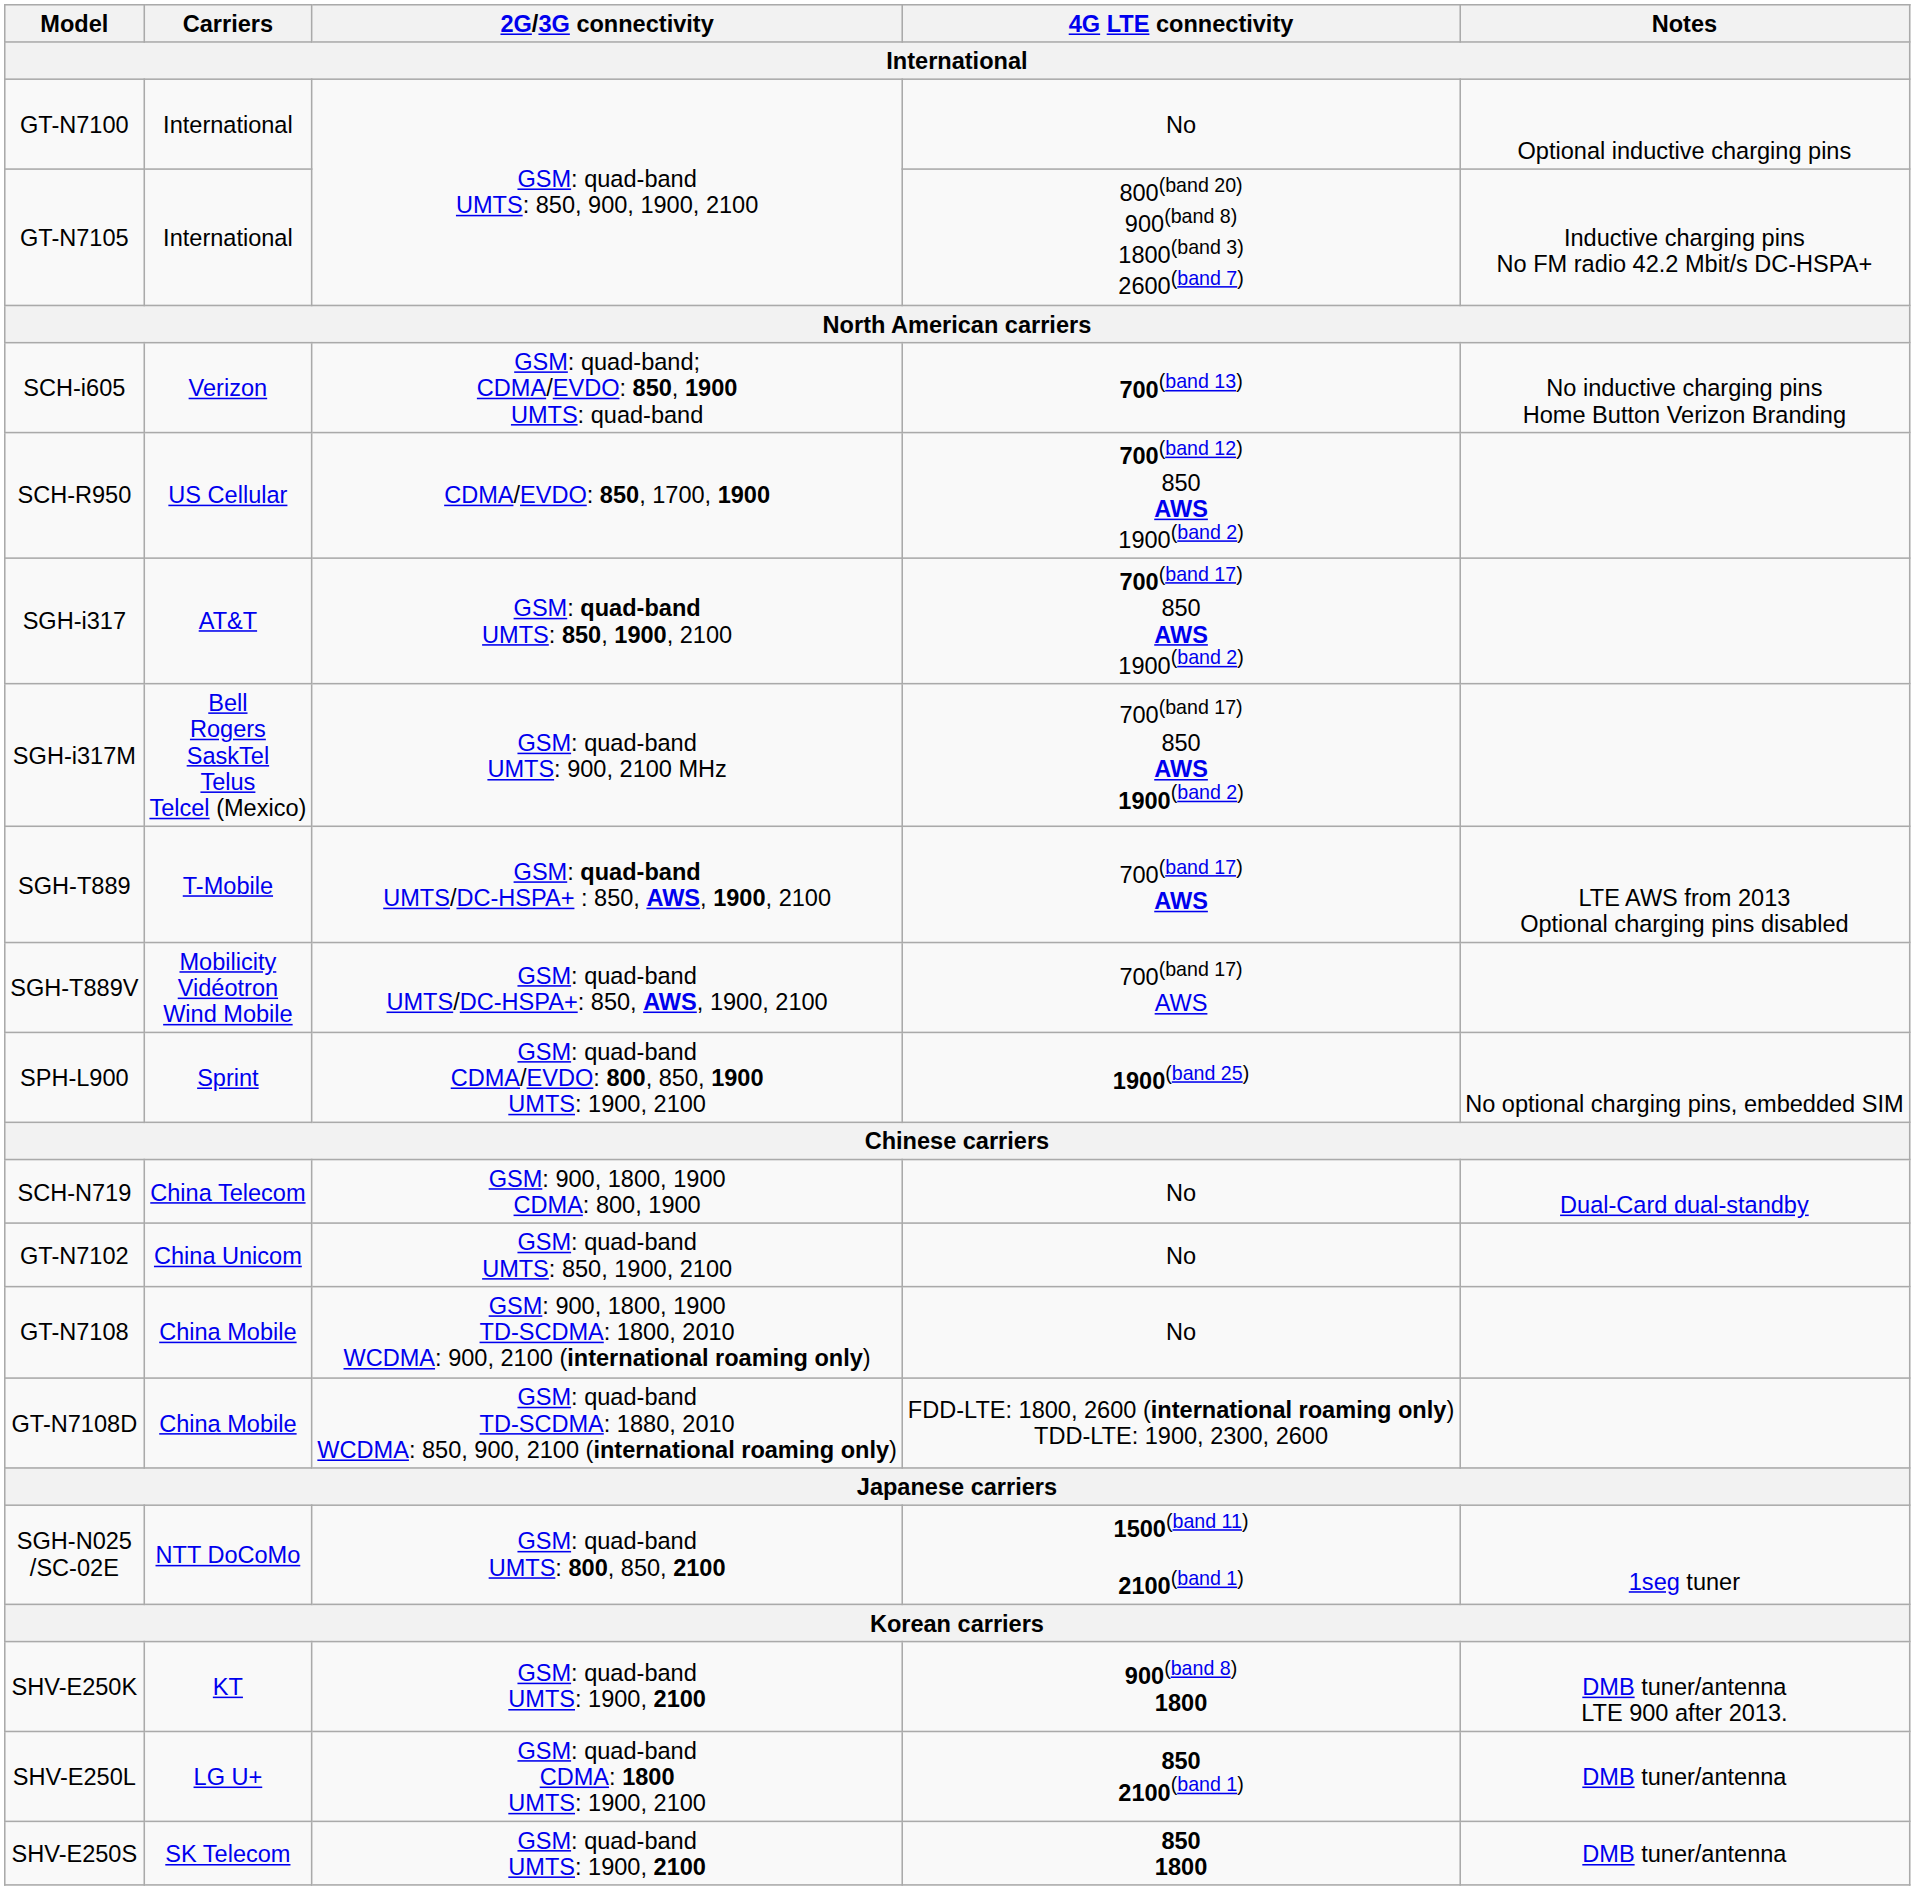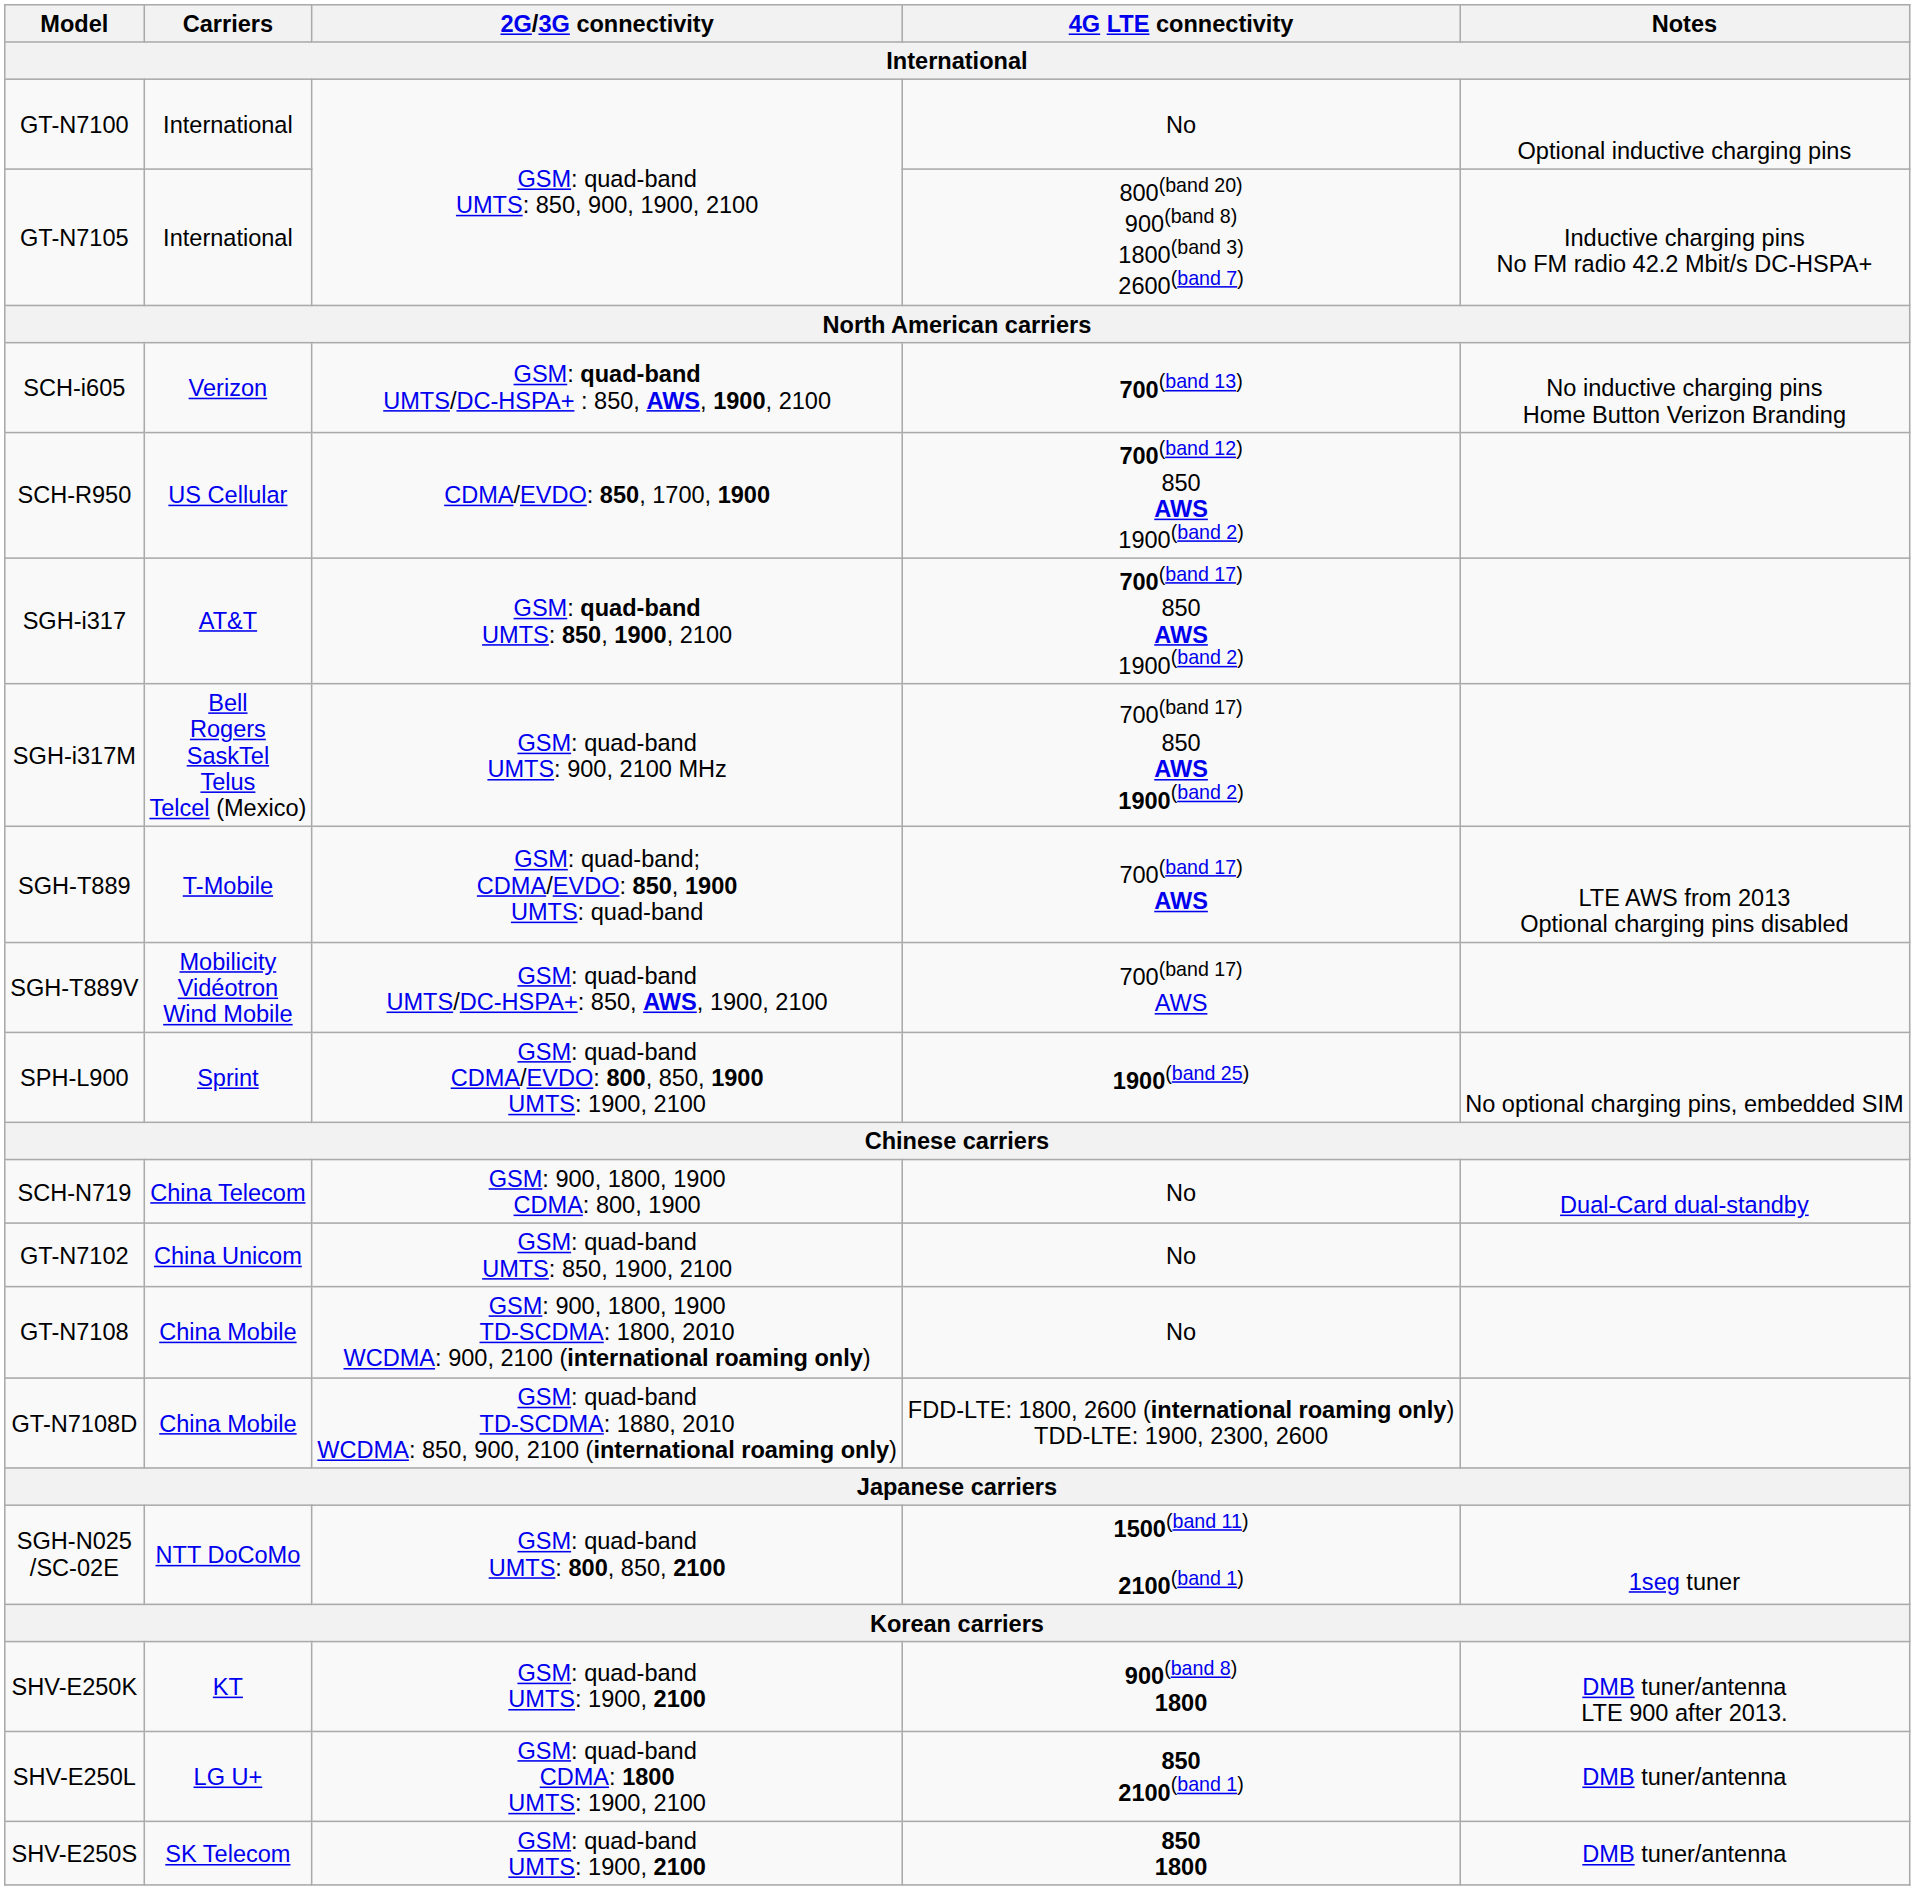(607, 387) GSM: quad-band; CDMA/EVDO: 850, 1900 UMTS: quad-band -> (607, 387) GSM: quad-band UMTS/DC-HSPA+ : 850, AWS, 1900, 2100
(607, 885) GSM: quad-band UMTS/DC-HSPA+ : 850, AWS, 1900, 2100 -> (607, 885) GSM: quad-band; CDMA/EVDO: 850, 1900 UMTS: quad-band
